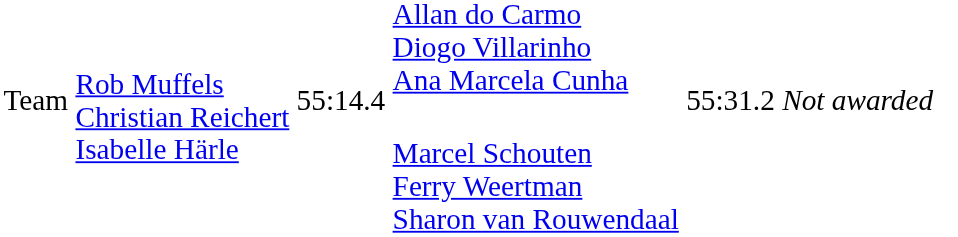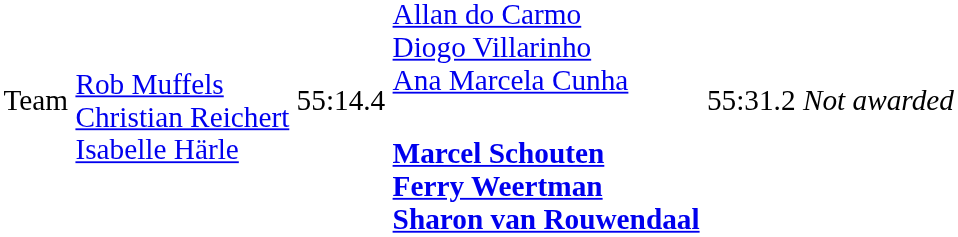(536, 186) normal -> (546, 186) bold
